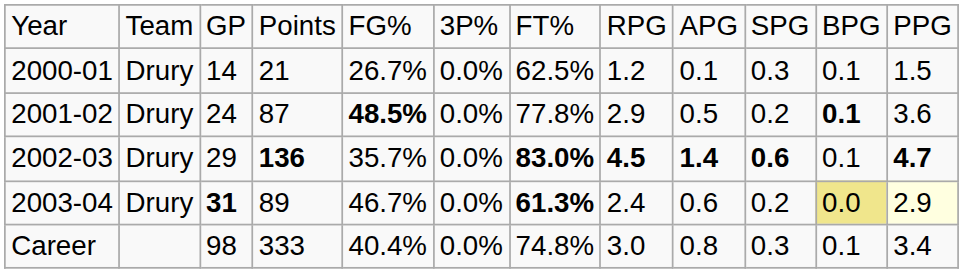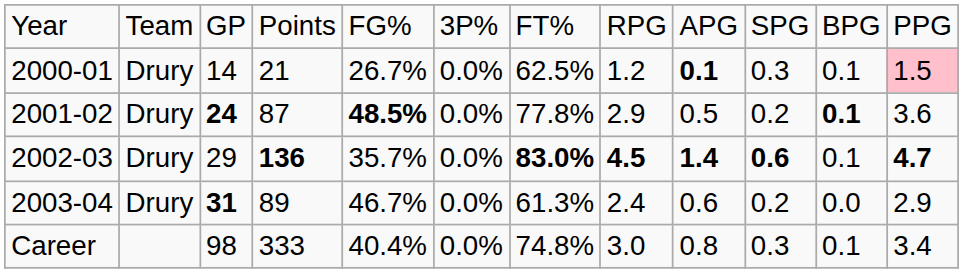(699, 70) normal -> (699, 70) bold
(913, 70) no background -> (913, 70) pink background
(221, 114) normal -> (221, 114) bold
(555, 202) bold -> (555, 202) normal
(841, 202) khaki background -> (841, 202) no background
(913, 202) lightyellow background -> (913, 202) no background
